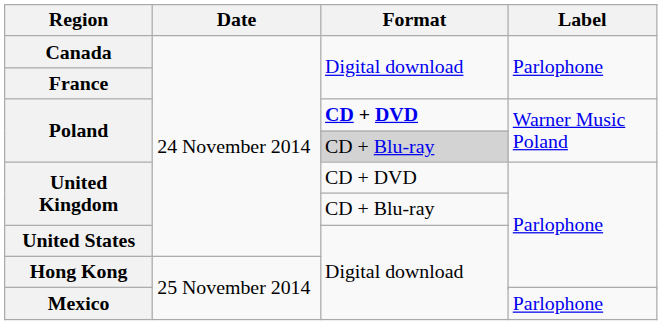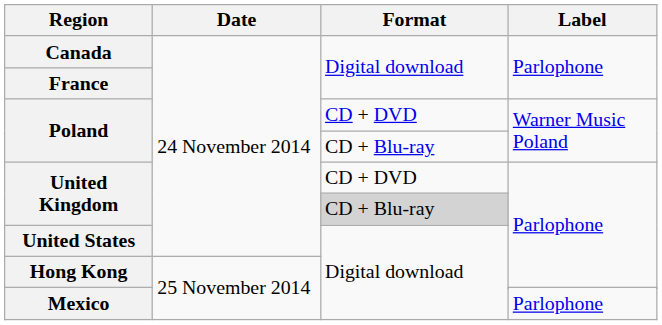(372, 114) bold -> (371, 114) normal
(380, 146) lightgrey background -> (380, 146) no background
(380, 209) no background -> (380, 209) lightgrey background
